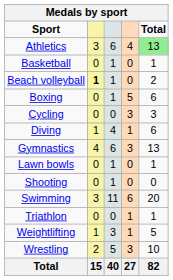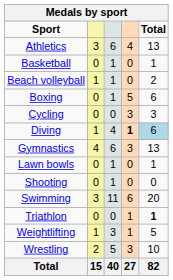(153, 46) lightgreen background -> (153, 46) no background
(96, 80) bold -> (96, 80) normal
(130, 131) normal -> (130, 131) bold
(153, 131) no background -> (153, 131) lightblue background
(153, 216) normal -> (153, 216) bold
